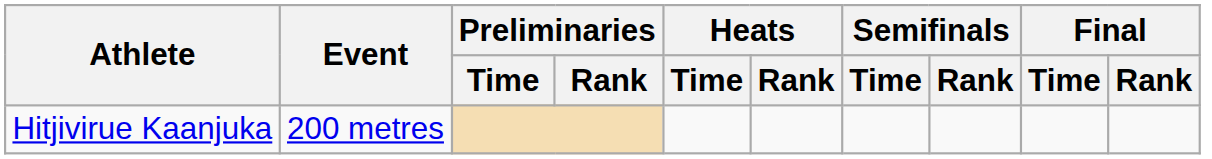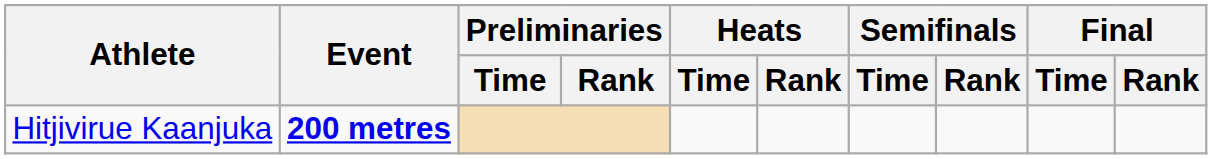(365, 129) normal -> (369, 129) bold
